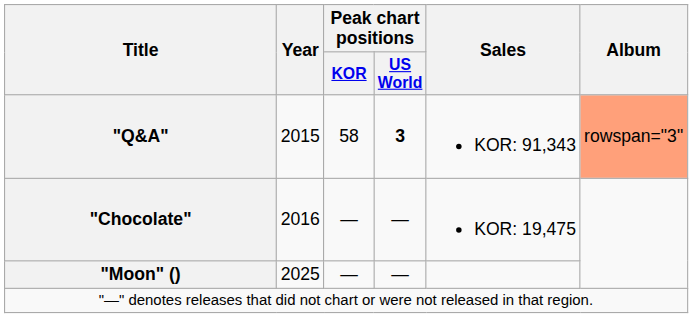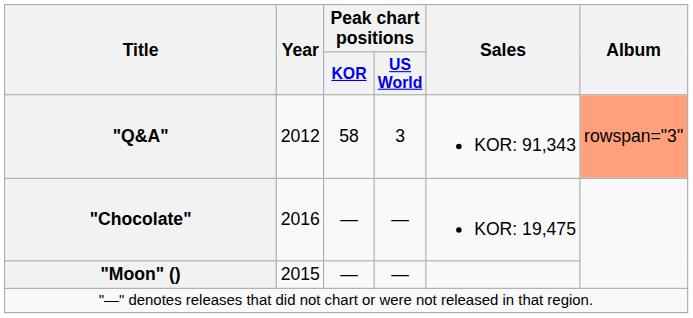(300, 136) 2015 -> (300, 136) 2012
(400, 136) bold -> (400, 136) normal
(300, 274) 2025 -> (300, 274) 2015
